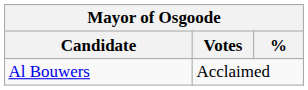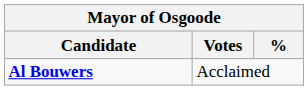(49, 71) normal -> (51, 71) bold
